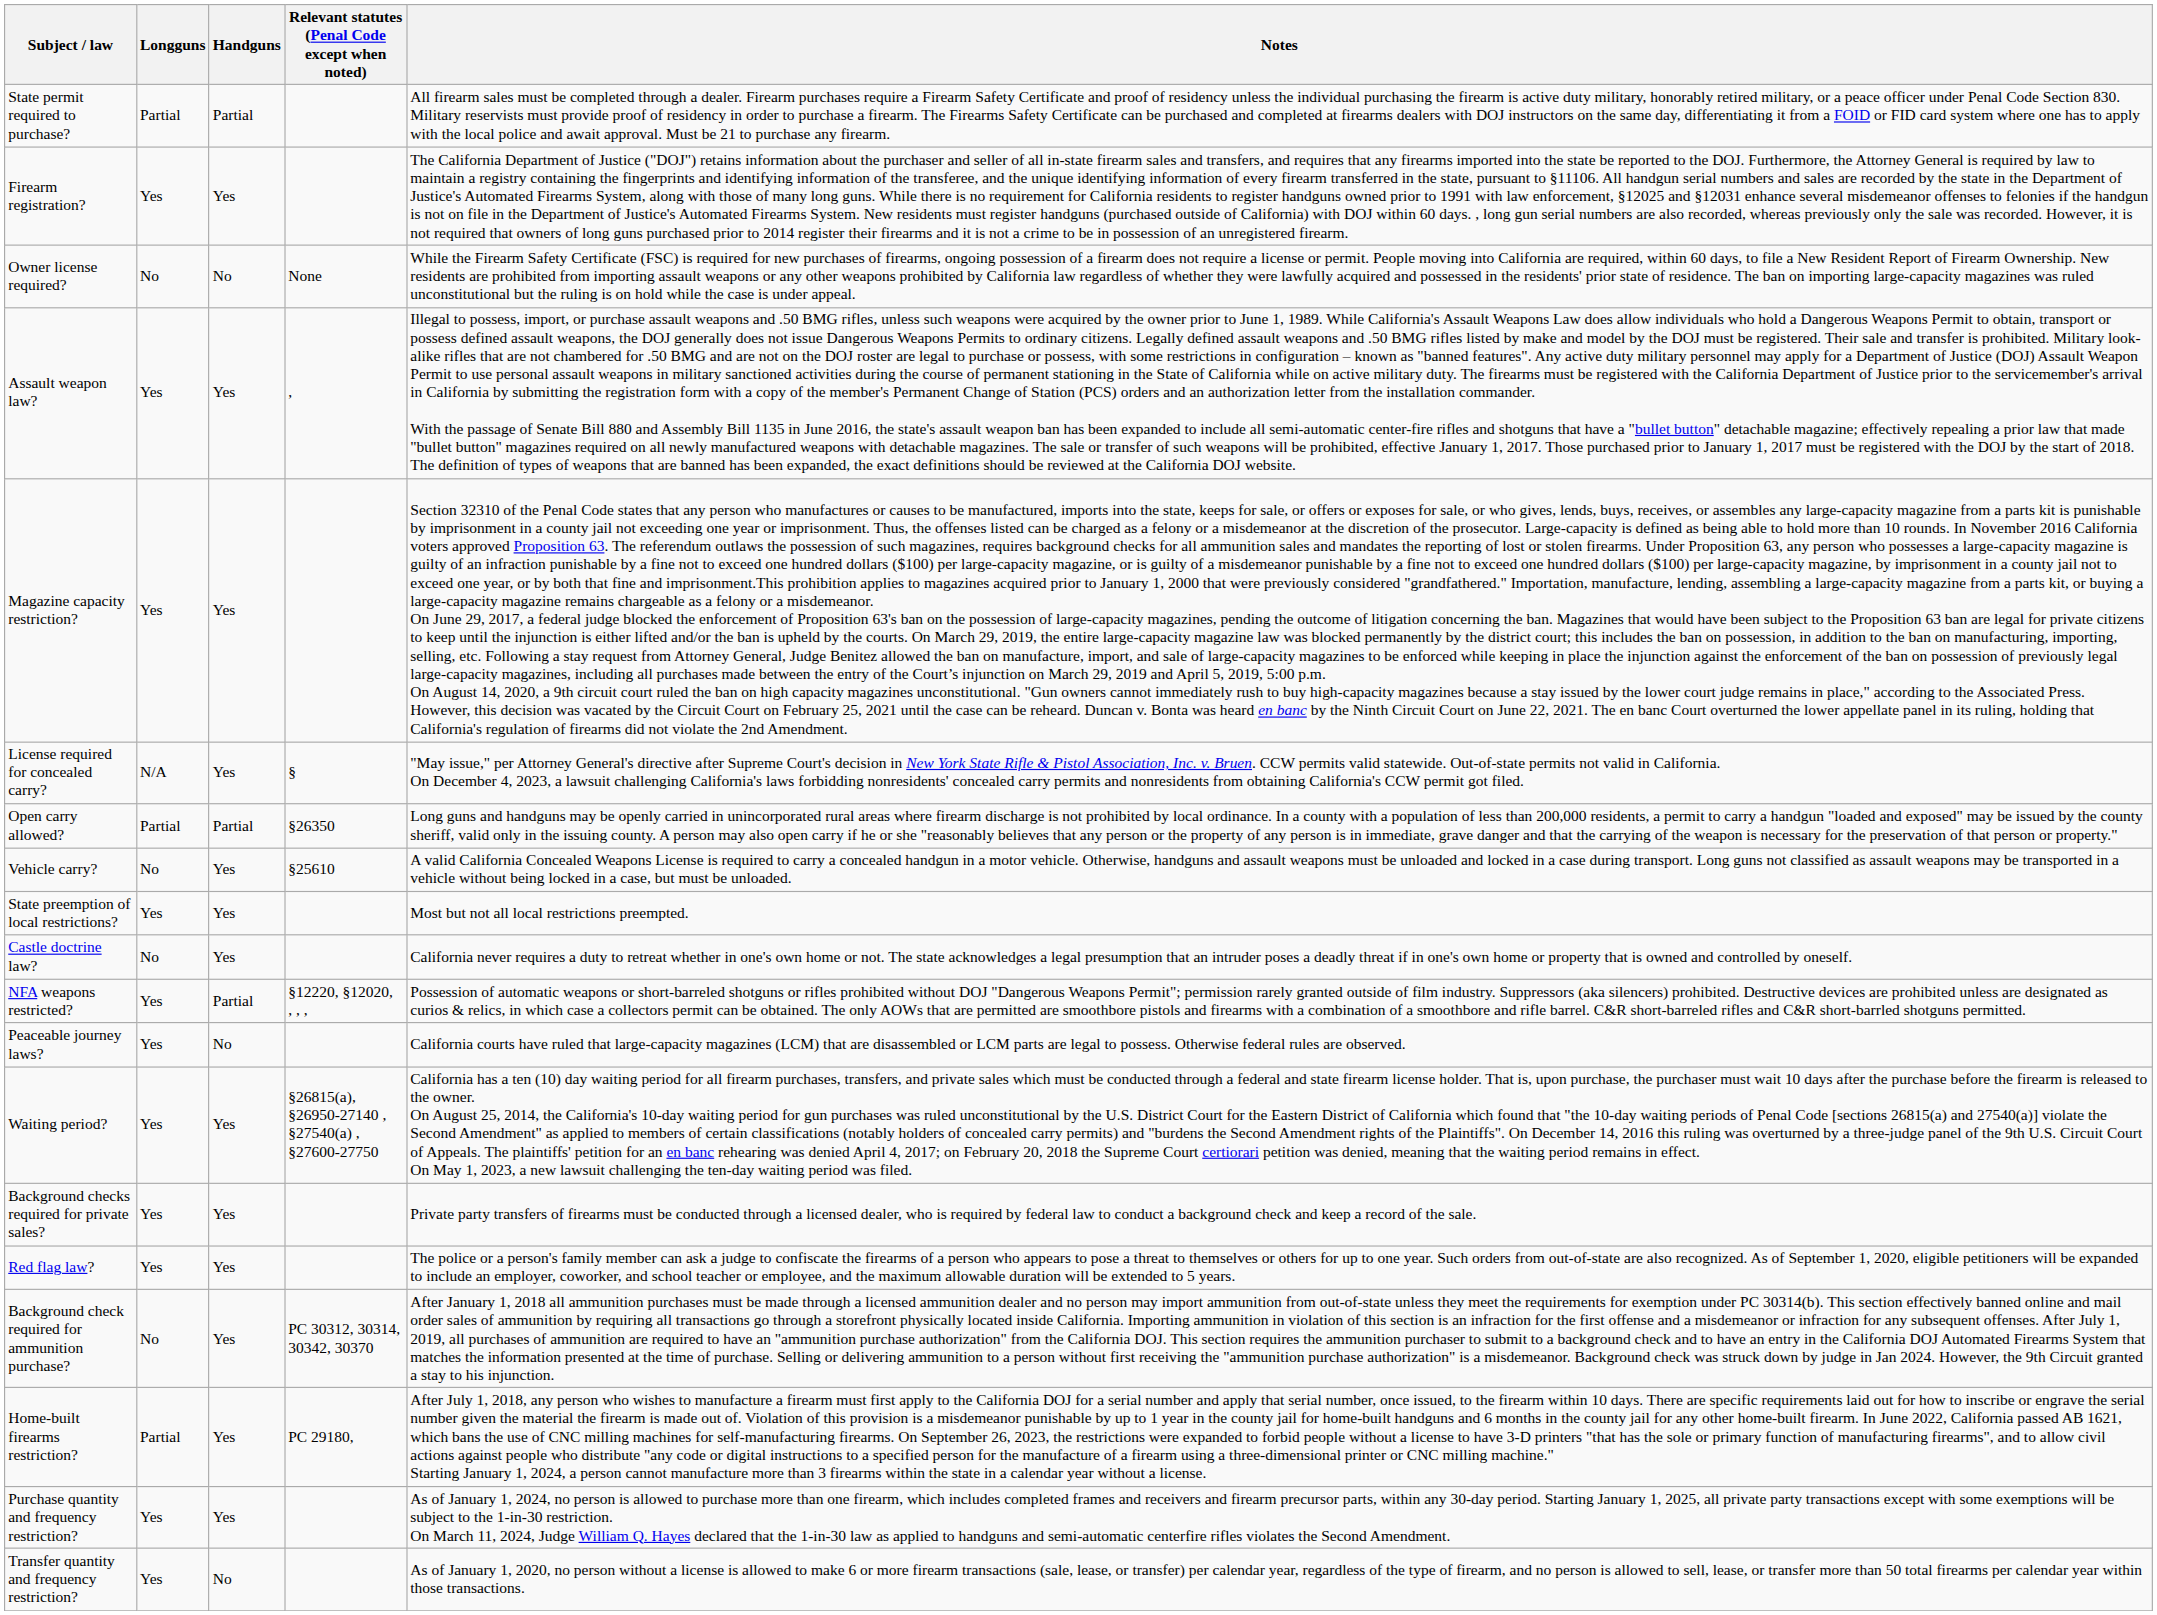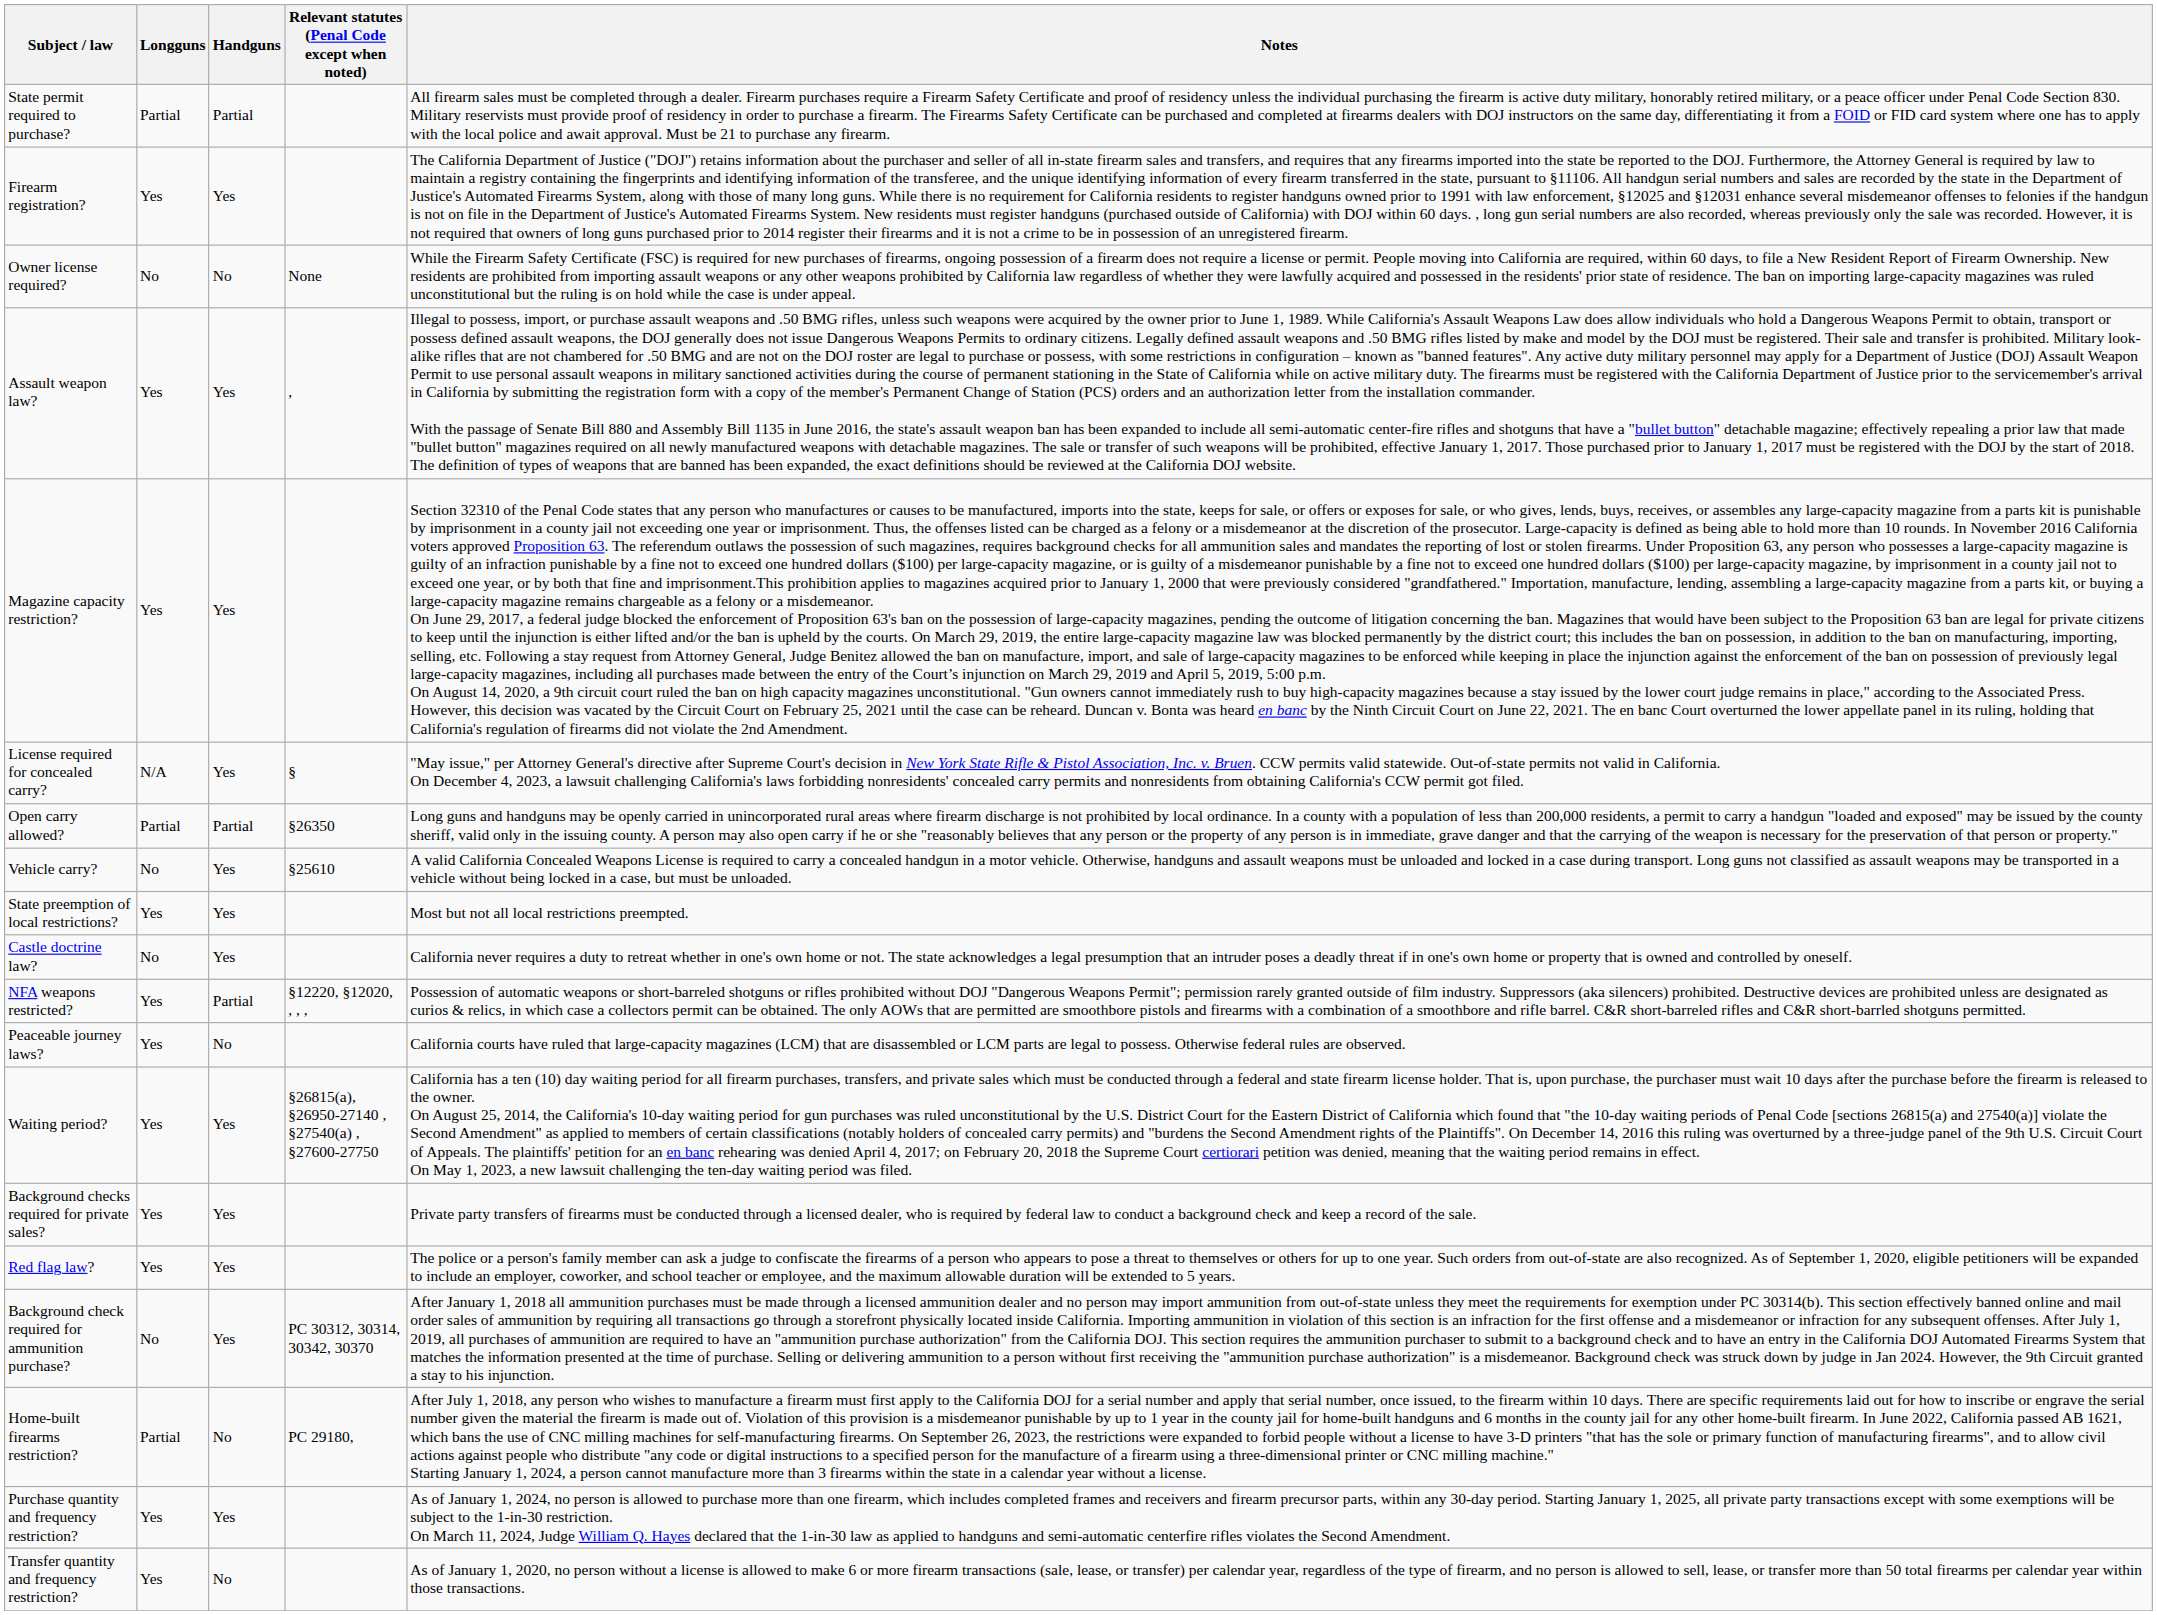(224, 1436) Yes -> (222, 1436) No
